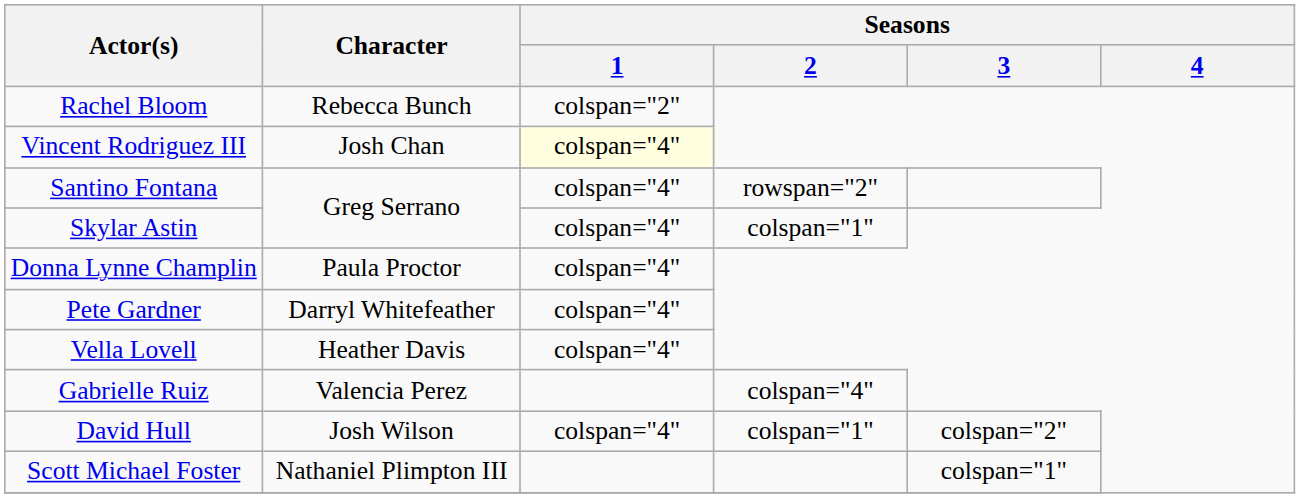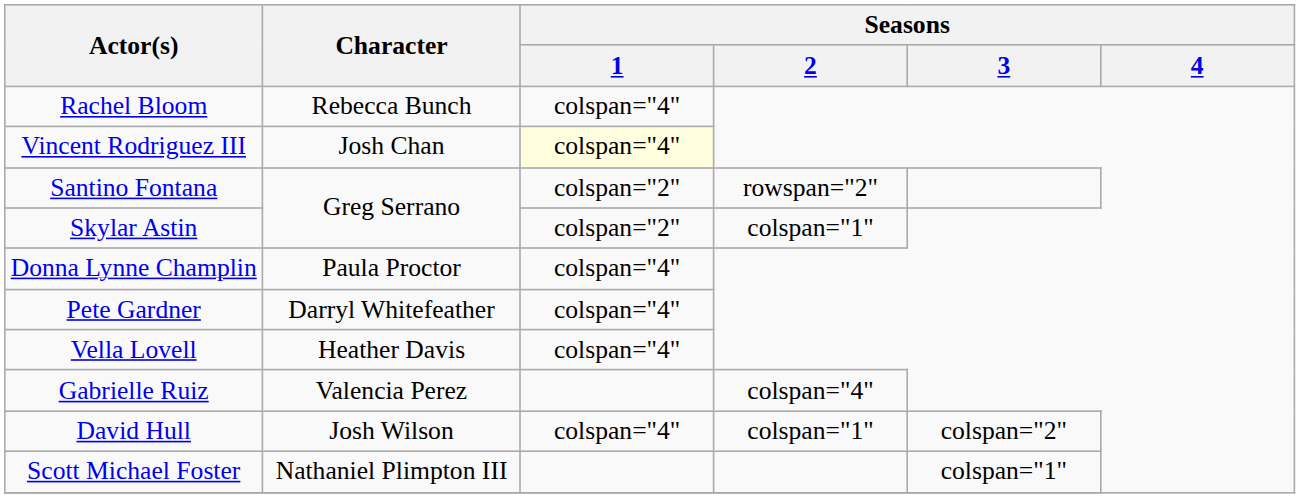(617, 106) colspan="2" -> (617, 106) colspan="4"
(617, 187) colspan="4" -> (617, 187) colspan="2"
(617, 227) colspan="4" -> (617, 227) colspan="2"
